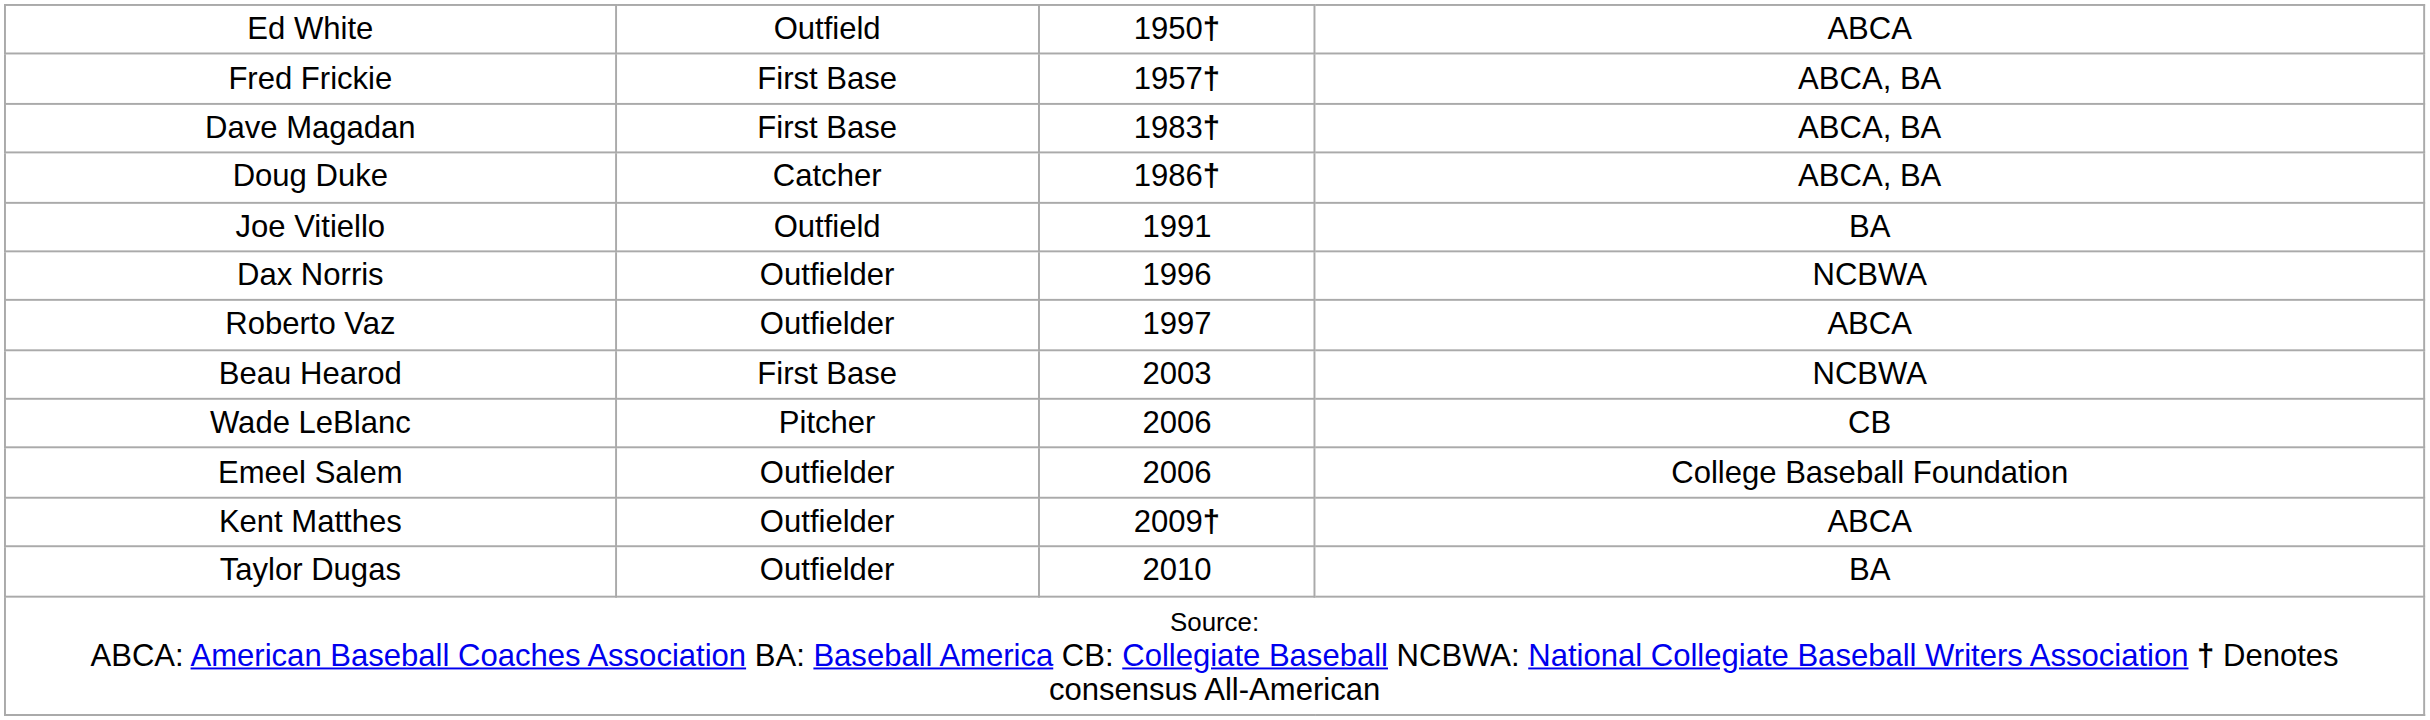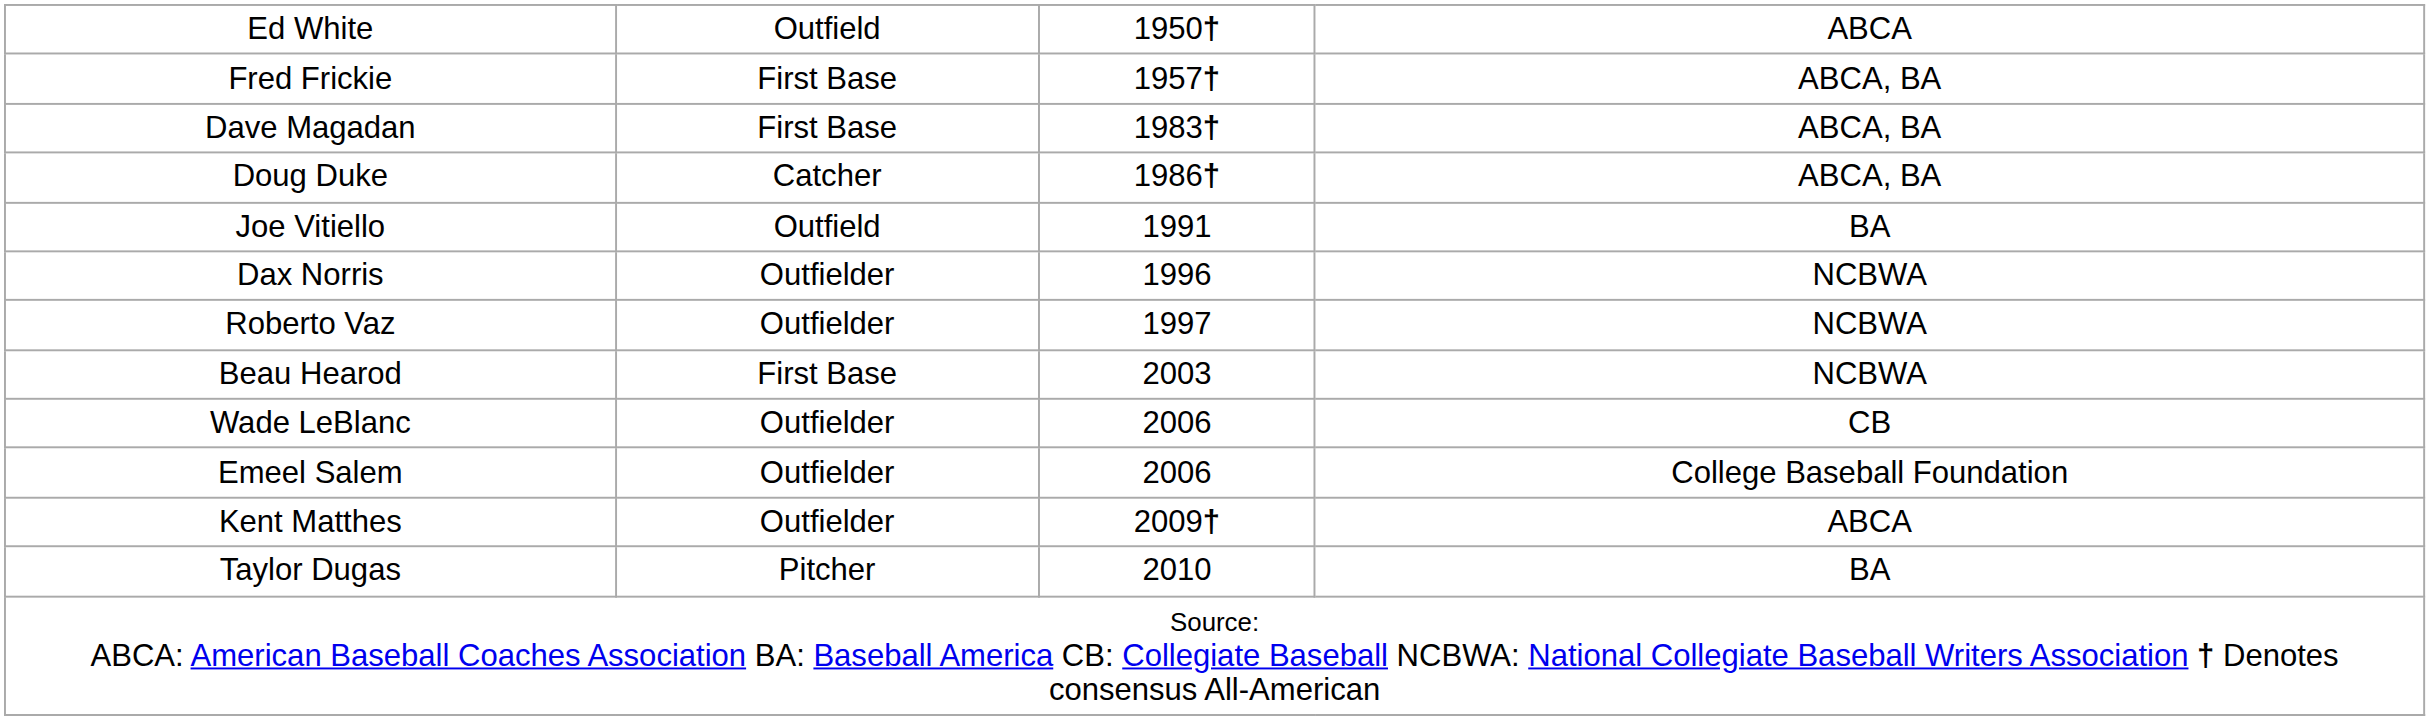(1870, 324) ABCA -> (1870, 324) NCBWA
(827, 422) Pitcher -> (827, 422) Outfielder
(827, 570) Outfielder -> (827, 570) Pitcher
